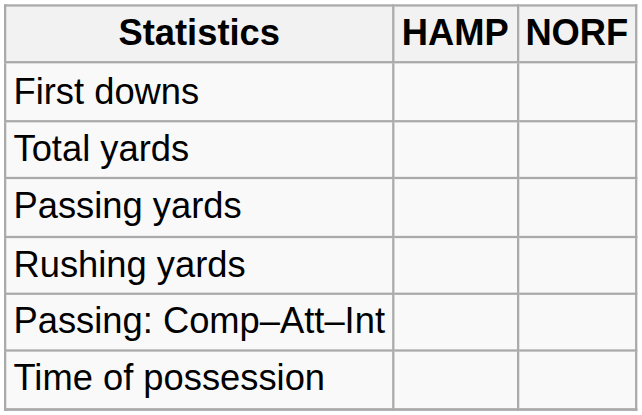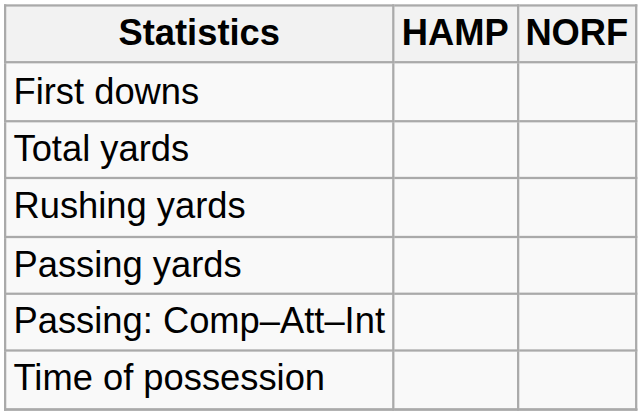rows swapped: (130, 264) <-> (128, 206)
